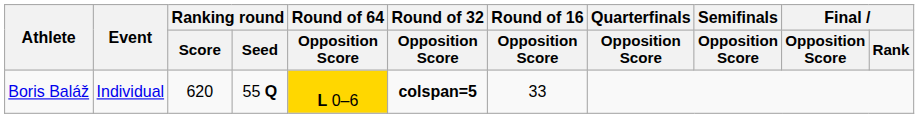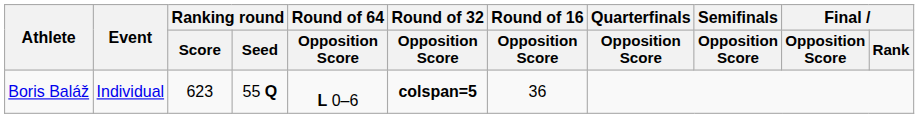(200, 92) 620 -> (200, 92) 623
(338, 101) gold background -> (338, 101) no background
(537, 92) 33 -> (537, 92) 36
